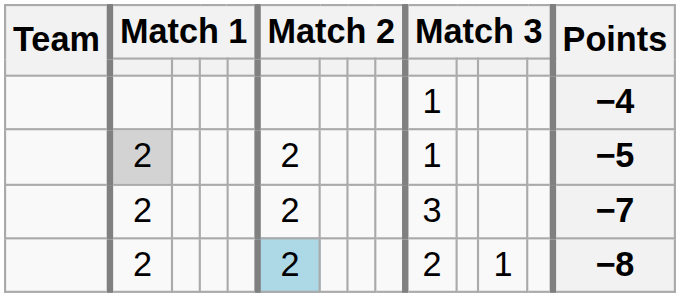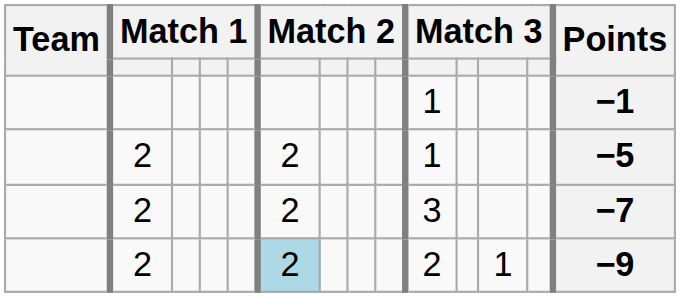(615, 101) −4 -> (615, 101) −1
(142, 156) lightgrey background -> (142, 156) no background
(615, 264) −8 -> (615, 264) −9
